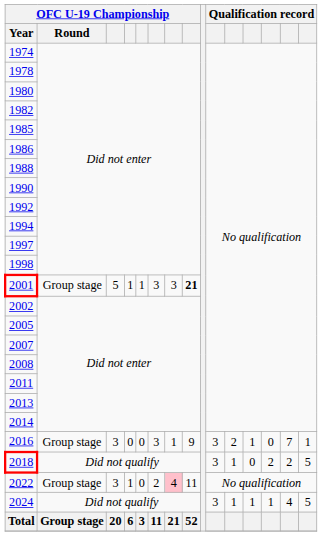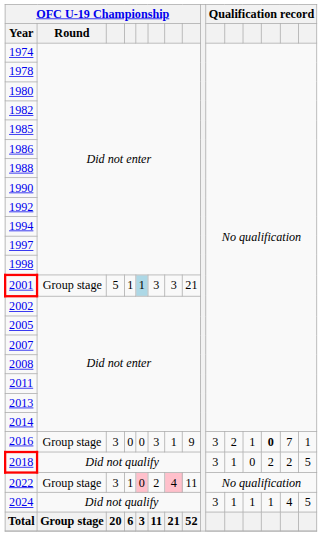(142, 285) no background -> (142, 285) lightblue background
(191, 285) bold -> (191, 285) normal
(271, 441) normal -> (271, 441) bold
(142, 482) no background -> (142, 482) pink background
